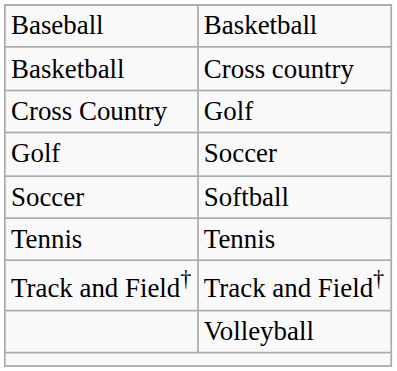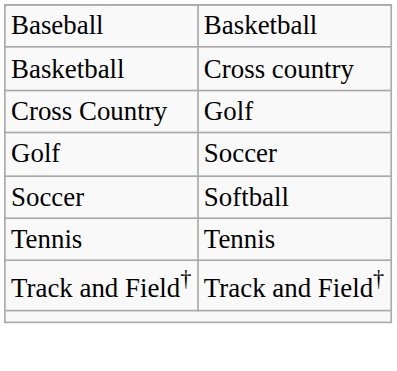- row: (259, 331)
